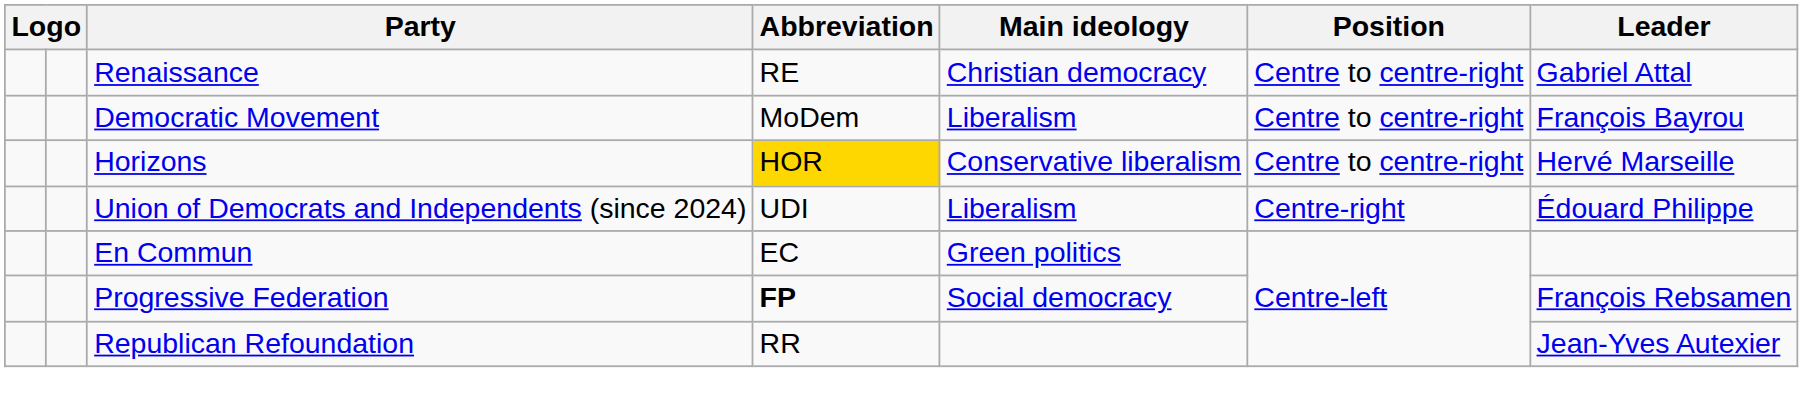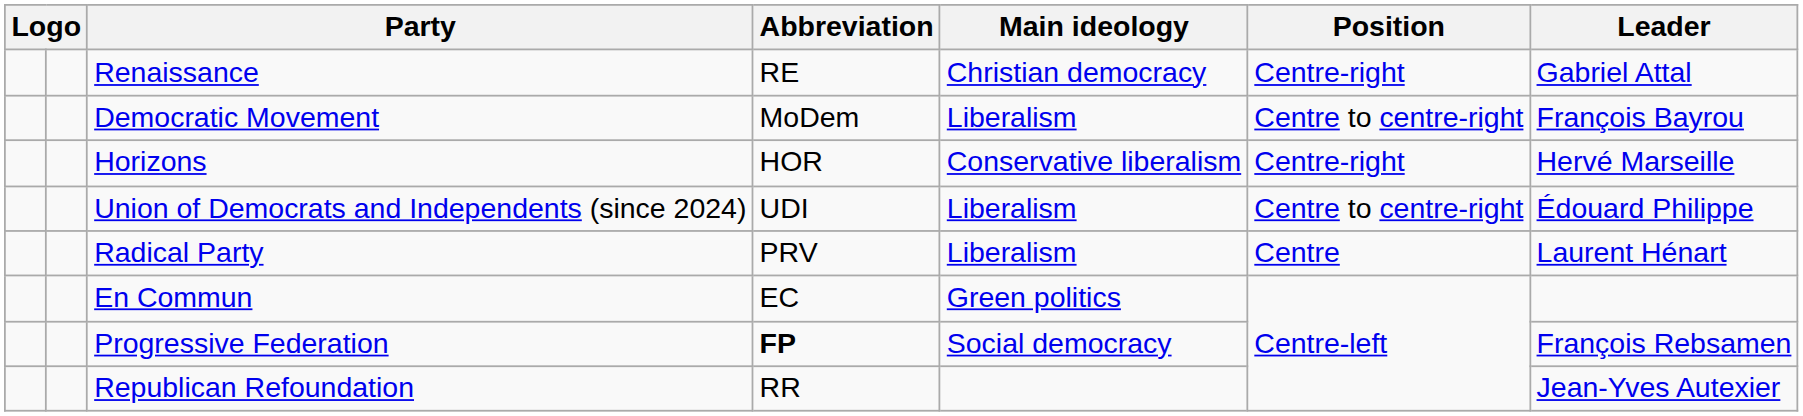(1389, 72) Centre to centre-right -> (1330, 72) Centre-right
(791, 162) gold background -> (791, 162) no background
(1389, 162) Centre to centre-right -> (1330, 162) Centre-right
(1330, 207) Centre-right -> (1389, 207) Centre to centre-right
+ row: (179, 252)
